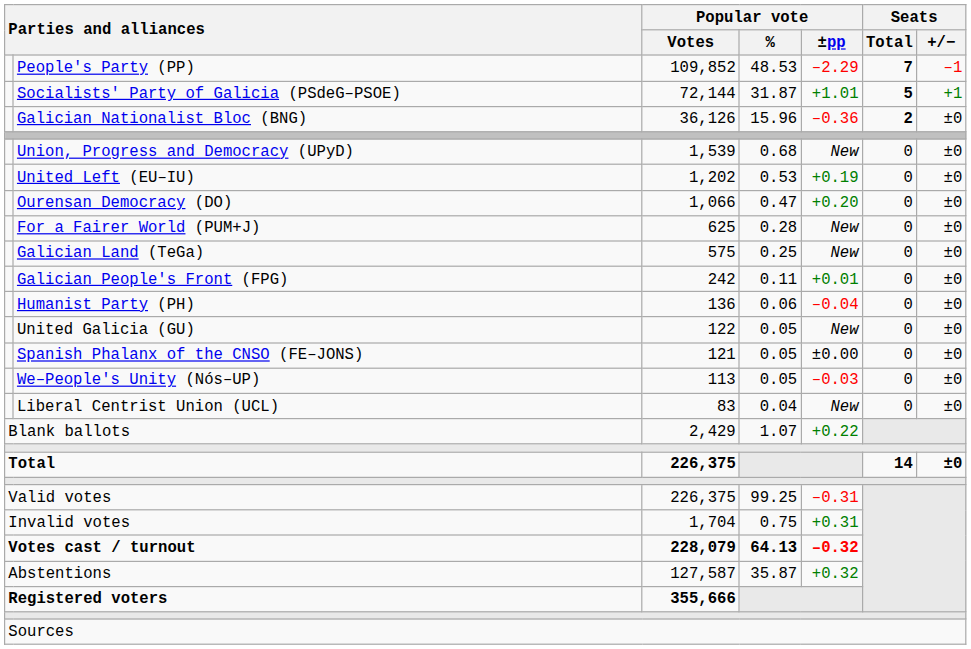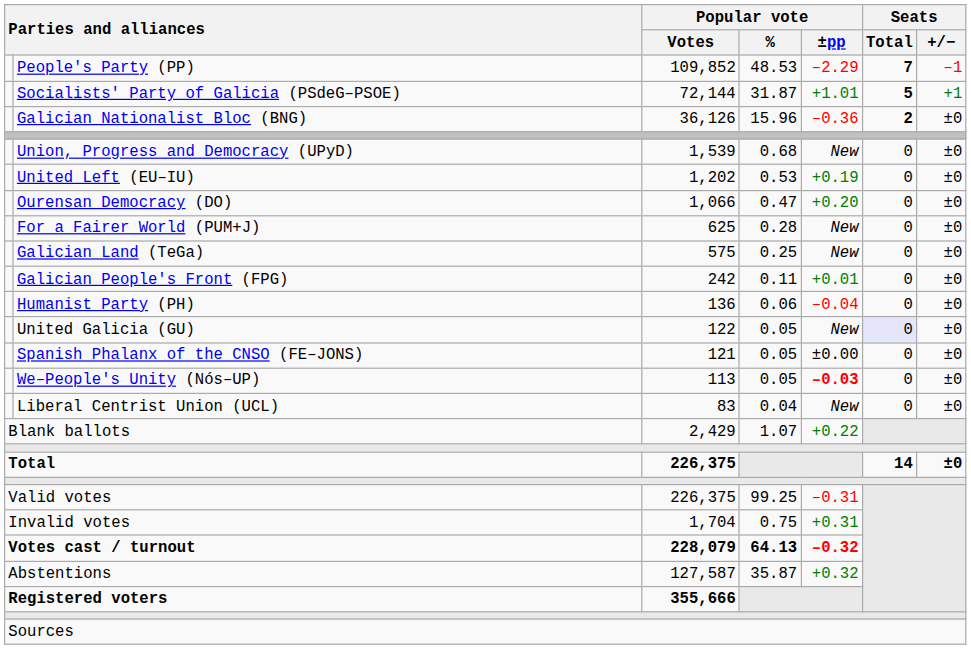(908, 330) no background -> (908, 330) lavender background
(835, 381) normal -> (835, 381) bold
